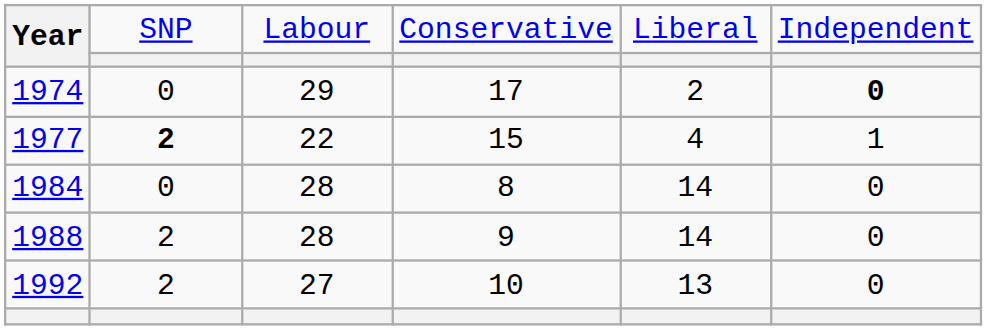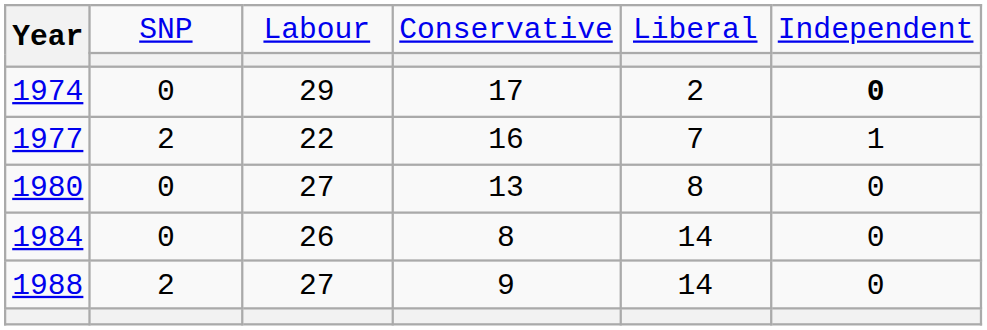(166, 140) bold -> (166, 140) normal
(506, 140) 15 -> (506, 140) 16
(695, 140) 4 -> (695, 140) 7
+ row: (48, 188)
(317, 188) 28 -> (317, 237) 26
(317, 237) 28 -> (317, 285) 27
- row: (48, 285)
